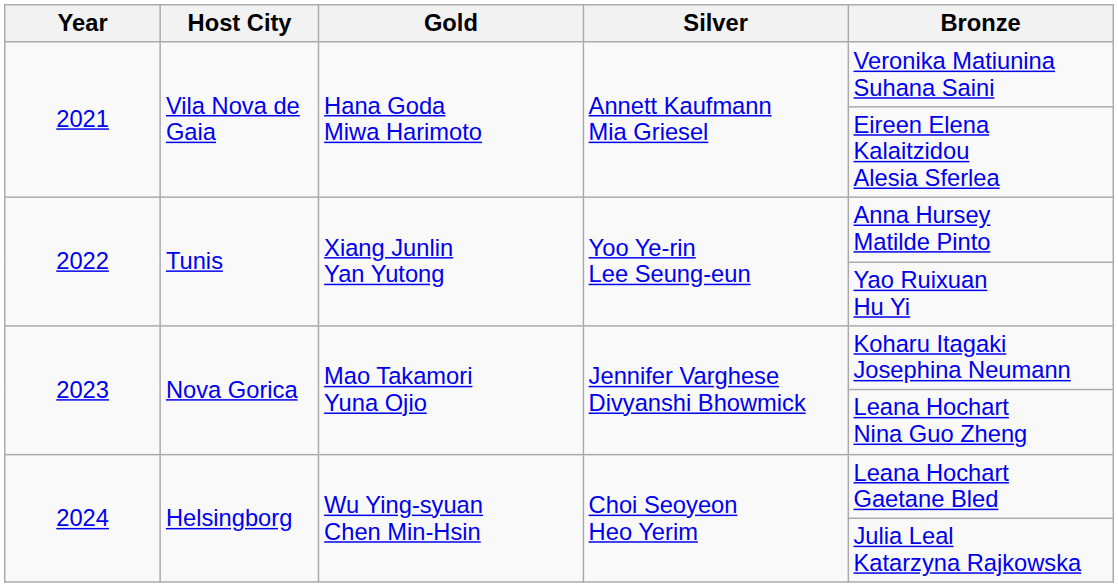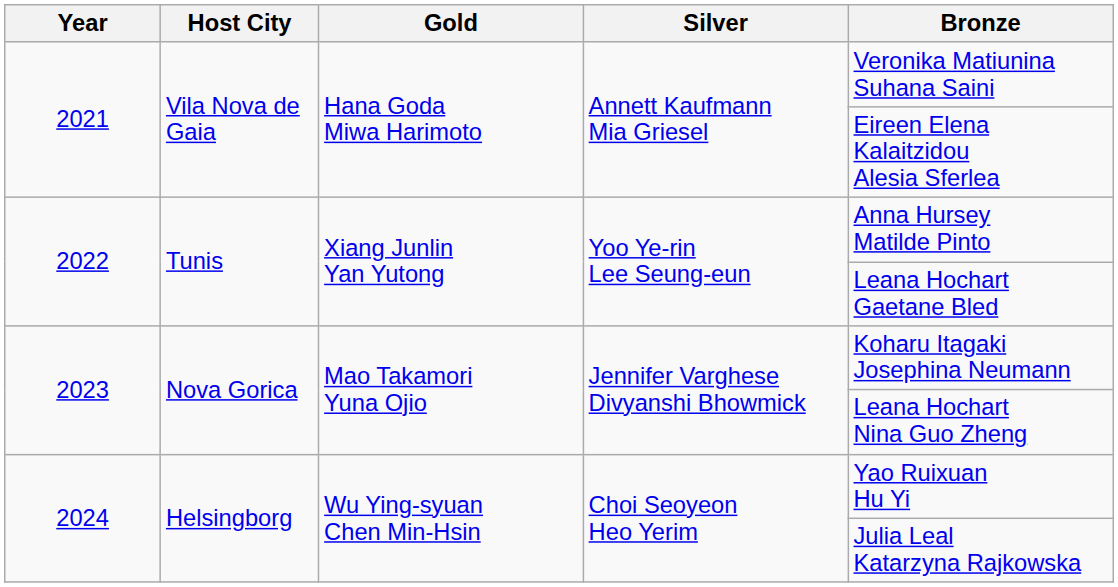(920, 293) Yao Ruixuan Hu Yi -> (931, 293) Leana Hochart Gaetane Bled
(931, 485) Leana Hochart Gaetane Bled -> (920, 485) Yao Ruixuan Hu Yi
